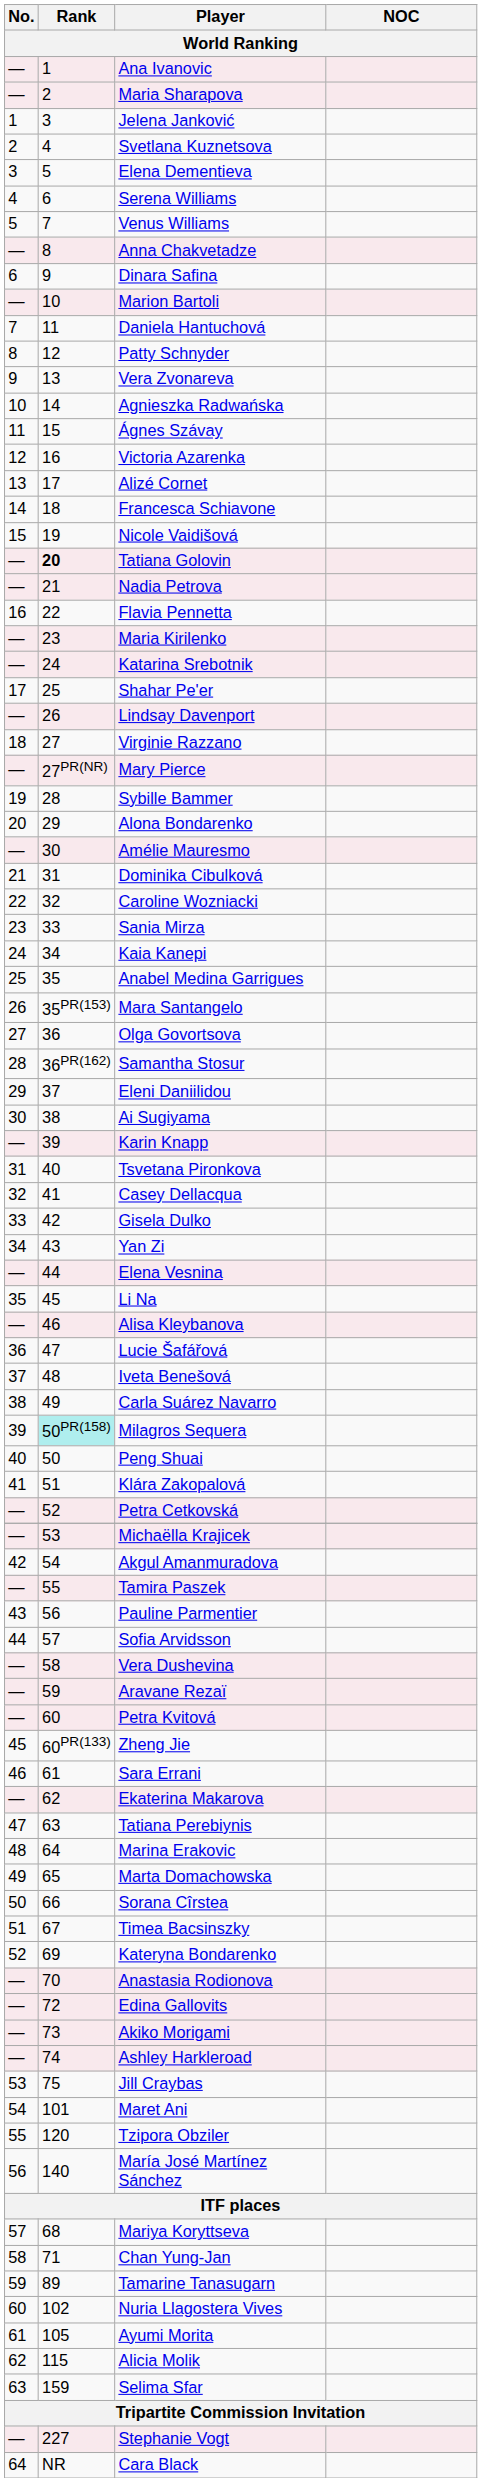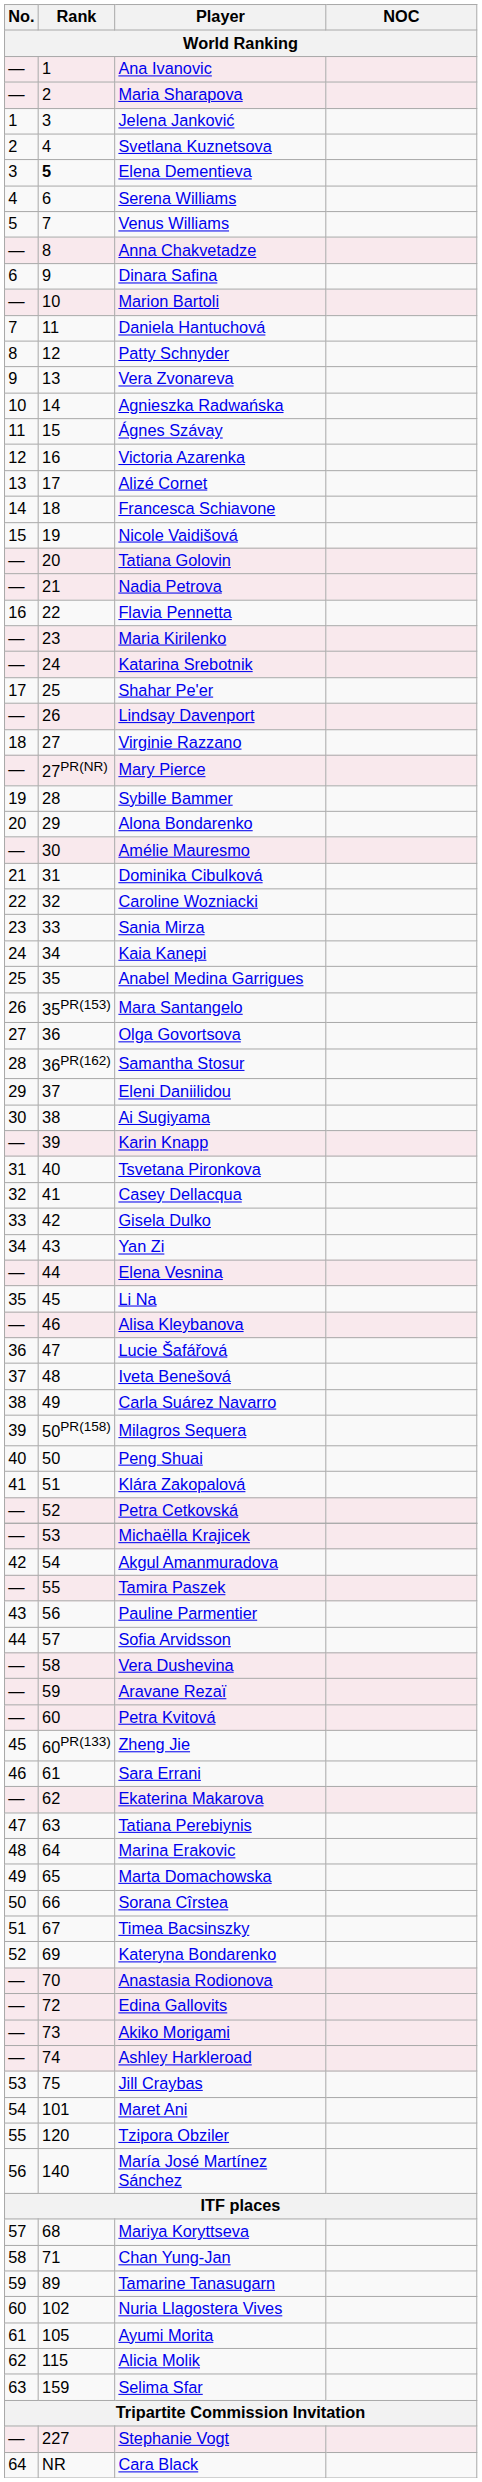(47, 172) normal -> (47, 172) bold
(51, 560) bold -> (51, 560) normal
(76, 1430) paleturquoise background -> (76, 1430) no background
